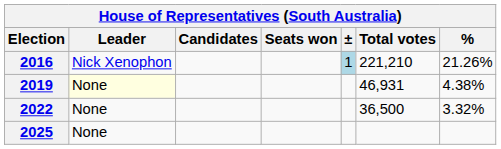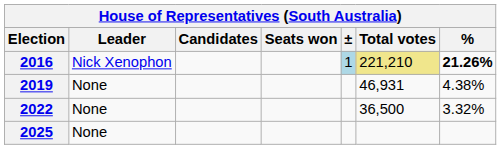(386, 62) no background -> (386, 62) khaki background
(468, 62) normal -> (468, 62) bold
(89, 86) lightyellow background -> (89, 86) no background
